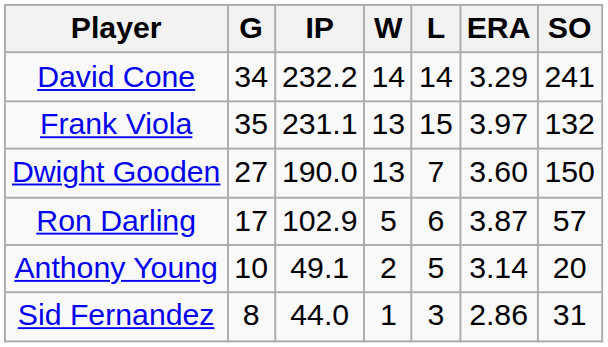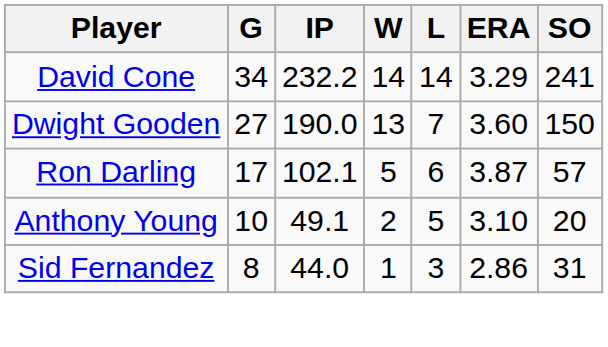- row: (116, 124)
(320, 220) 102.9 -> (320, 172) 102.1
(499, 268) 3.14 -> (499, 220) 3.10
